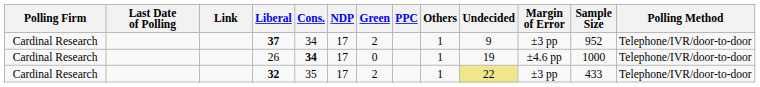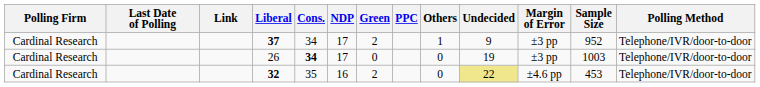(440, 57) 1 -> (440, 57) 0
(544, 57) ±4.6 pp -> (544, 57) ±3 pp
(594, 57) 1000 -> (594, 57) 1003
(342, 74) 17 -> (342, 74) 16
(440, 74) 1 -> (440, 74) 0
(544, 74) ±3 pp -> (544, 74) ±4.6 pp
(594, 74) 433 -> (594, 74) 453
